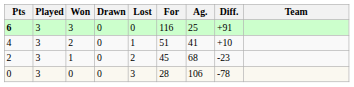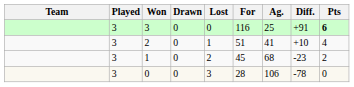columns swapped: (296, 12) <-> (19, 12)
